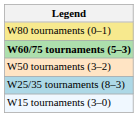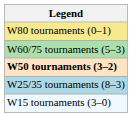(69, 48) bold -> (66, 48) normal
(59, 66) normal -> (62, 66) bold
